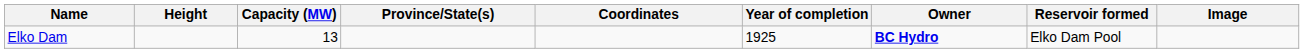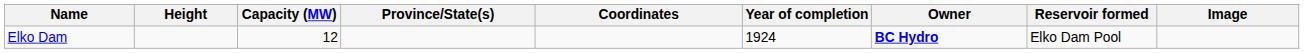(330, 37) 13 -> (330, 37) 12
(761, 37) 1925 -> (761, 37) 1924
